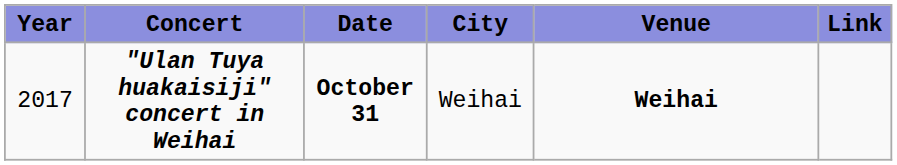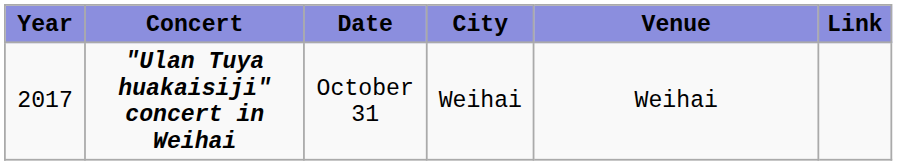(365, 102) bold -> (365, 102) normal
(676, 102) bold -> (676, 102) normal
